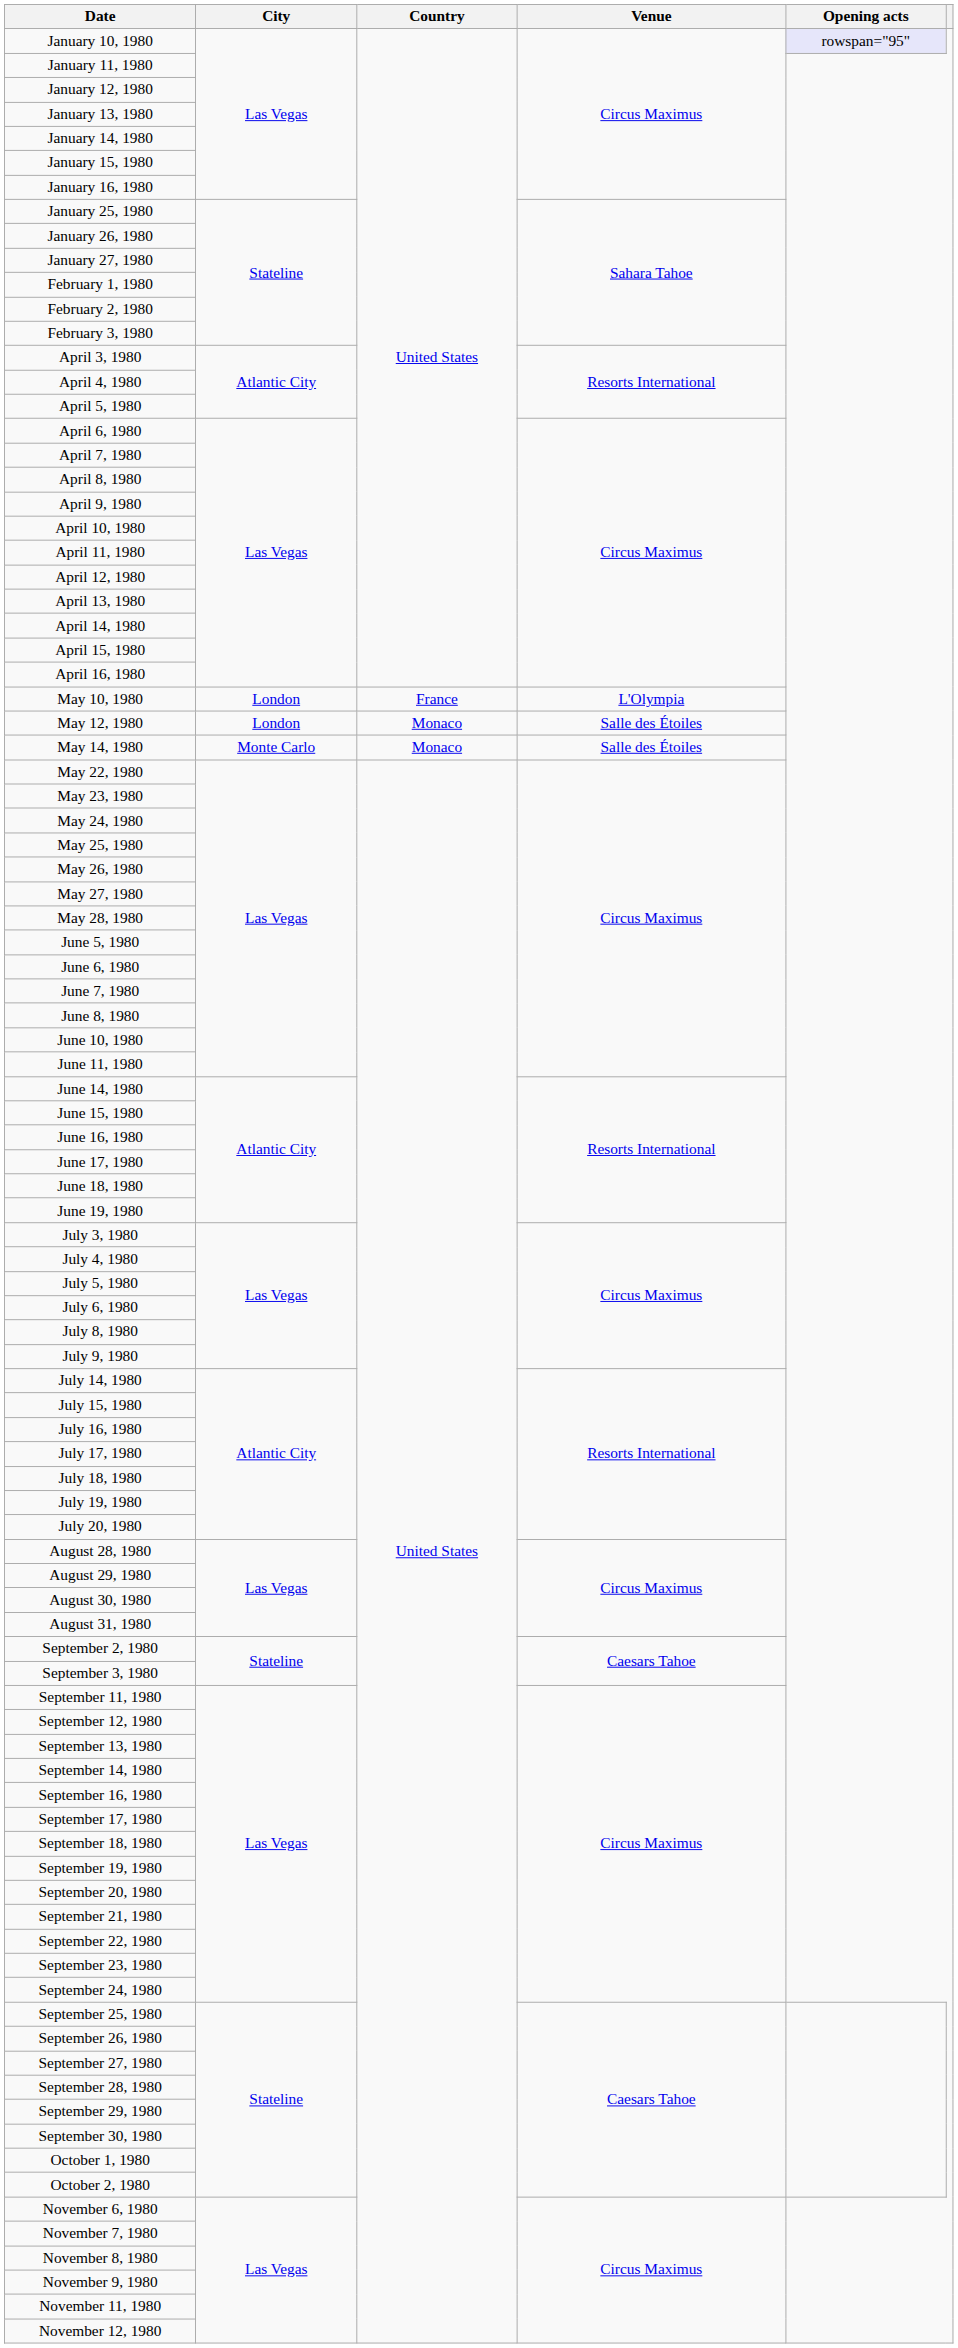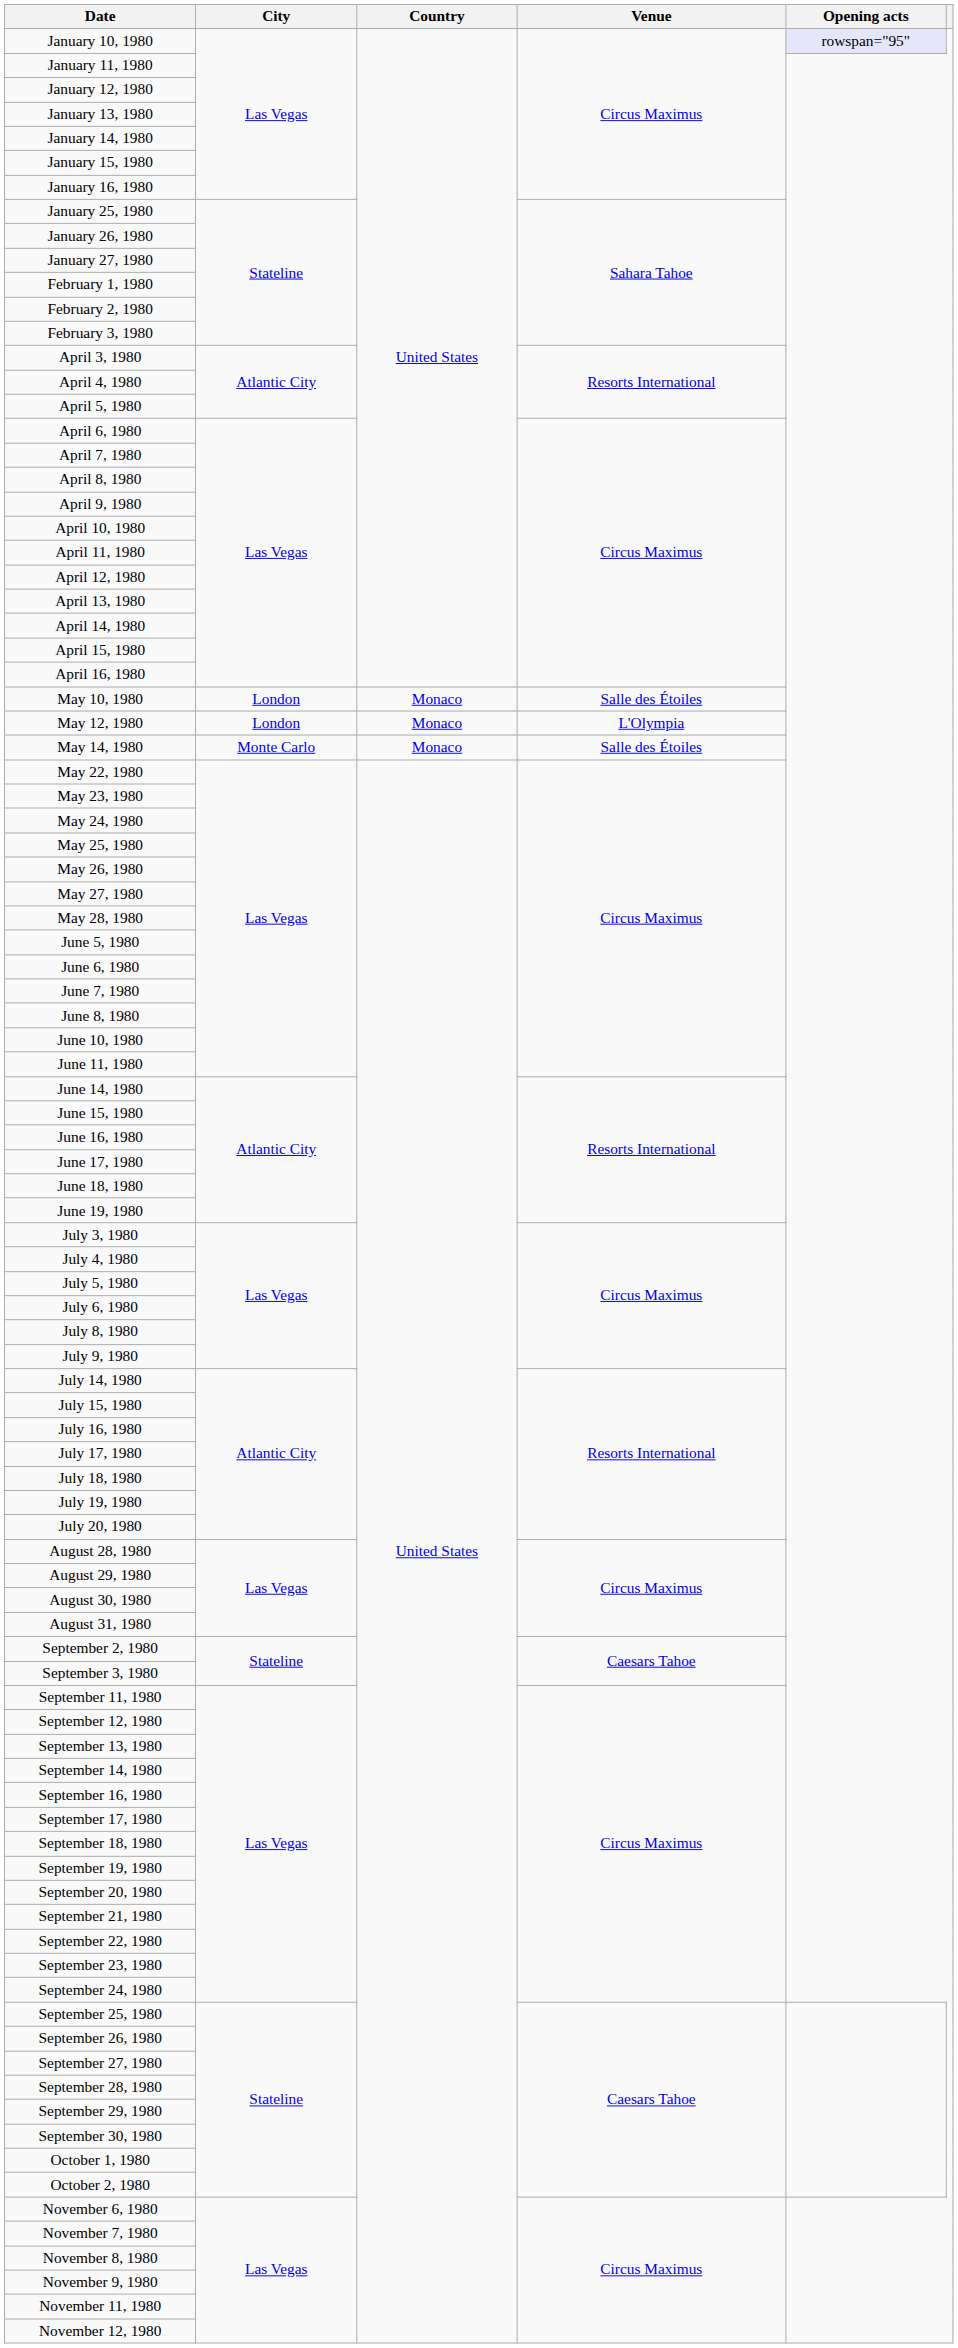(437, 698) France -> (437, 698) Monaco
(651, 698) L'Olympia -> (651, 698) Salle des Étoiles
(651, 723) Salle des Étoiles -> (651, 723) L'Olympia
